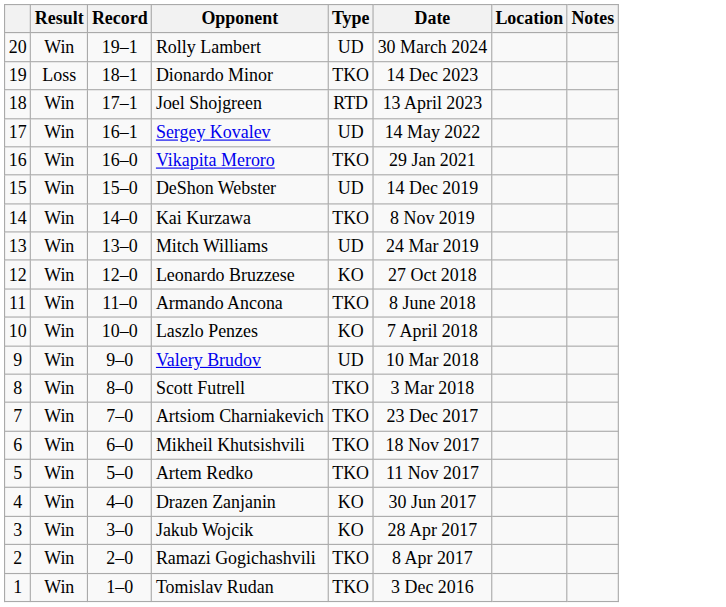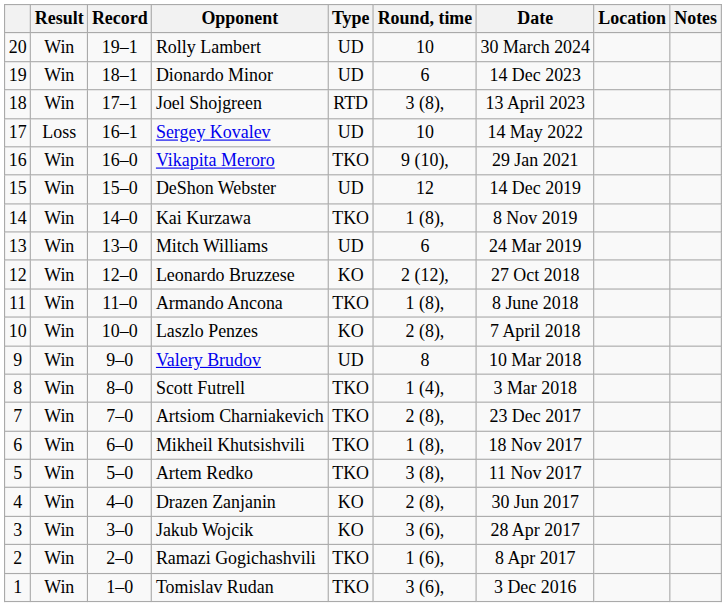+ column: (425, 18)
(59, 75) Loss -> (59, 75) Win
(351, 75) TKO -> (351, 75) UD
(59, 132) Win -> (59, 132) Loss
